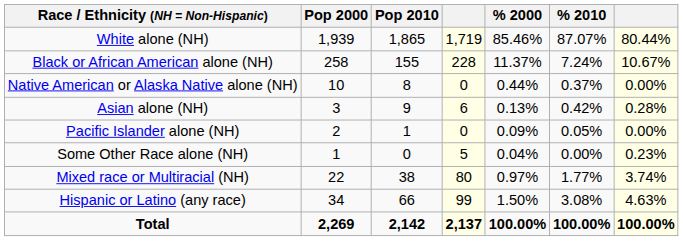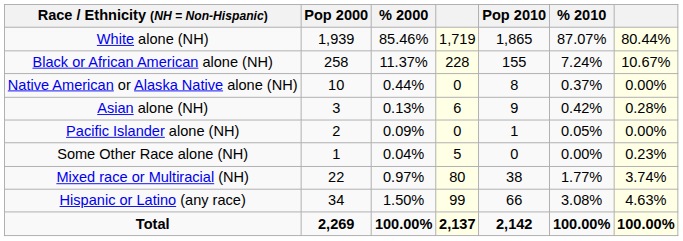columns swapped: (407, 16) <-> (517, 16)
